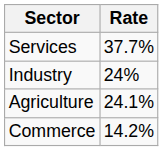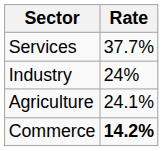(129, 131) normal -> (129, 131) bold
